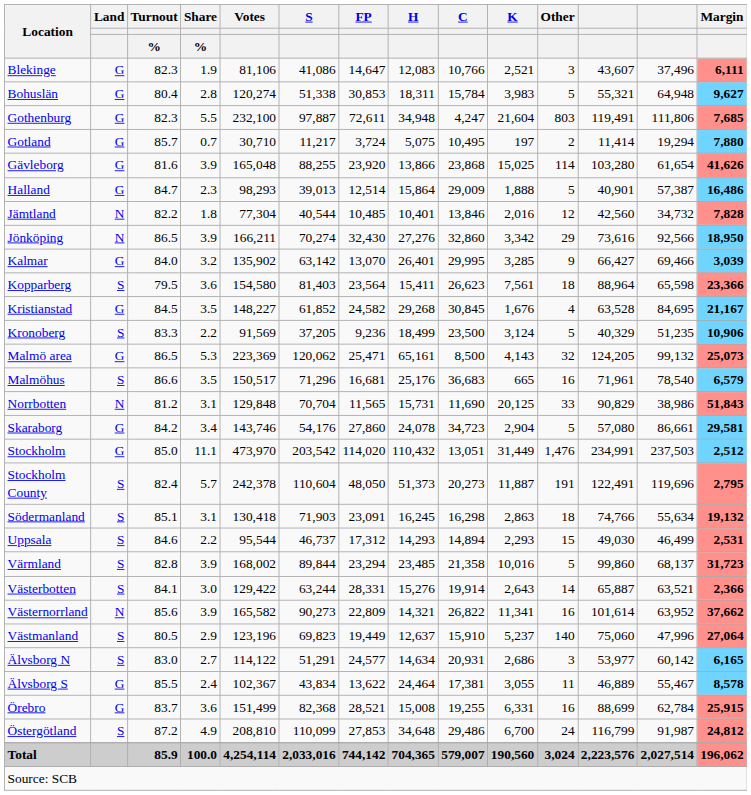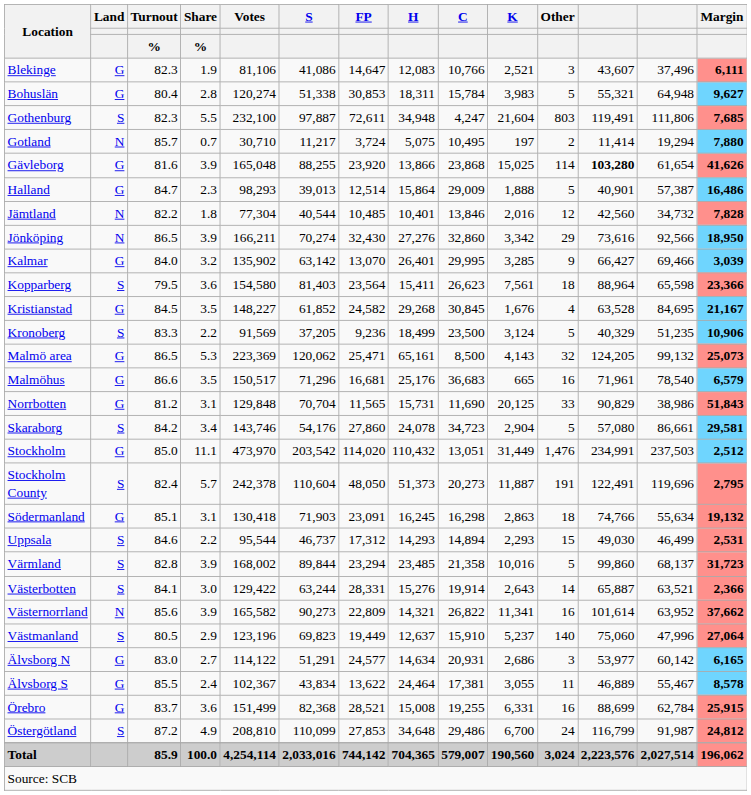(120, 118) G -> (121, 118) S
(120, 141) G -> (120, 141) N
(613, 165) normal -> (613, 165) bold
(121, 380) S -> (120, 380) G
(120, 403) N -> (120, 403) G
(120, 427) G -> (121, 427) S
(121, 516) S -> (120, 516) G
(121, 659) S -> (120, 659) G
